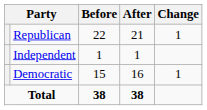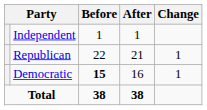rows swapped: (42, 34) <-> (44, 54)
(99, 74) normal -> (99, 74) bold
